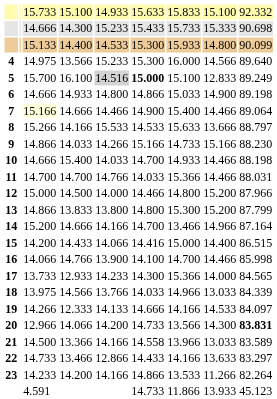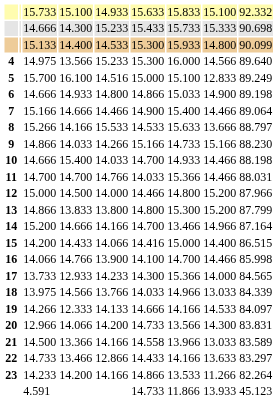(112, 78) lightgrey background -> (112, 78) no background
(148, 78) bold -> (148, 78) normal
(40, 111) lightyellow background -> (40, 111) no background
(256, 325) bold -> (256, 325) normal
